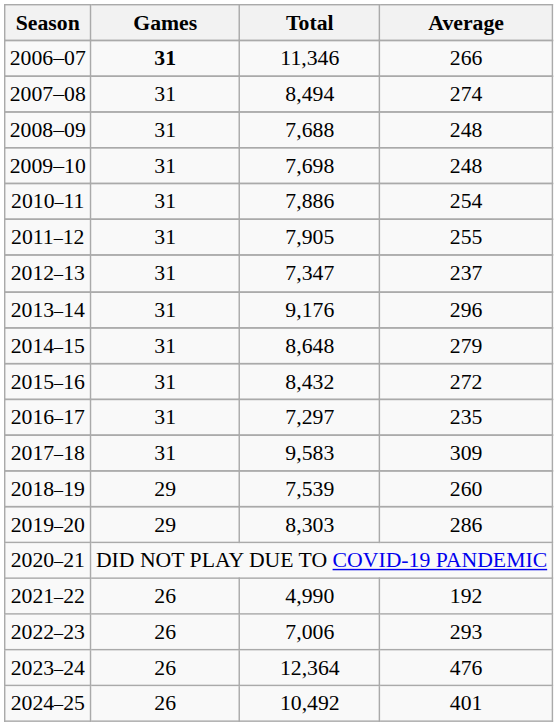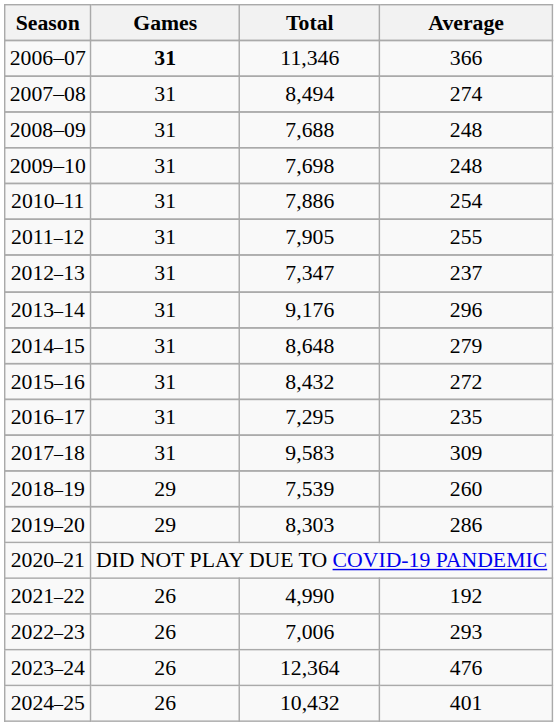(466, 58) 266 -> (466, 58) 366
(310, 416) 7,297 -> (310, 416) 7,295
(310, 703) 10,492 -> (310, 703) 10,432
